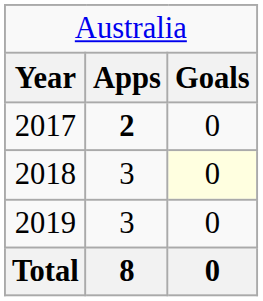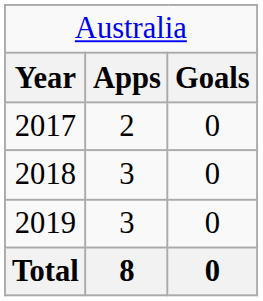(127, 125) bold -> (127, 125) normal
(212, 174) lightyellow background -> (212, 174) no background
